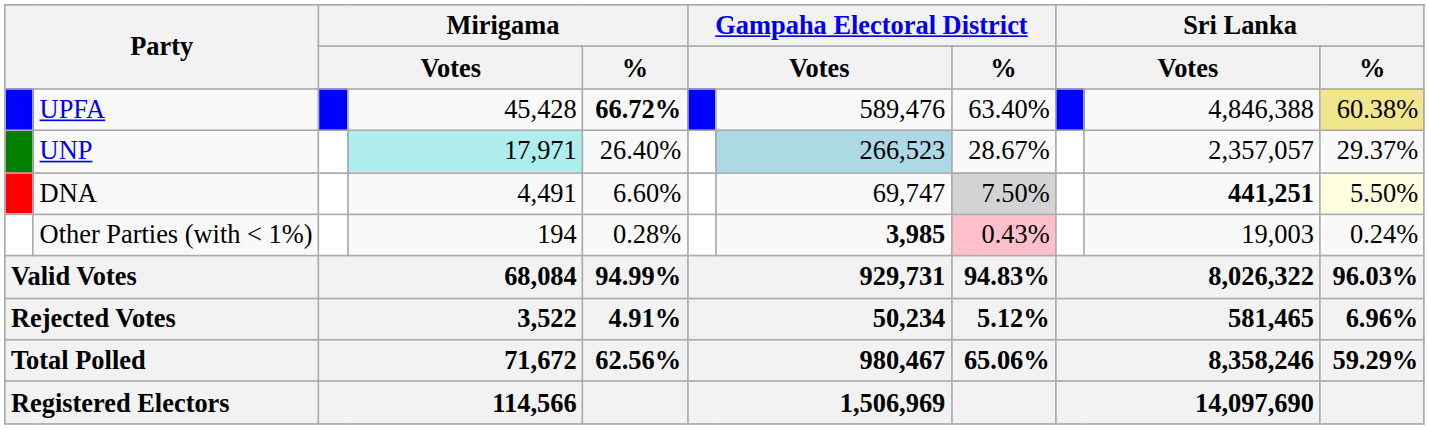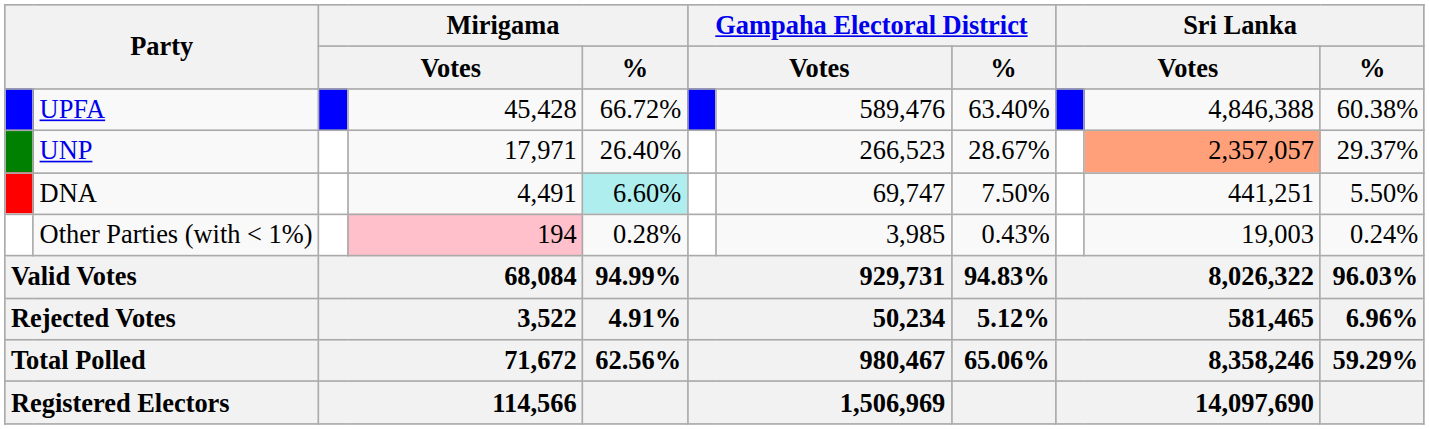(638, 109) bold -> (640, 109) normal
(1378, 109) khaki background -> (1378, 109) no background
(540, 151) paleturquoise background -> (540, 151) no background
(902, 151) lightblue background -> (902, 151) no background
(1261, 151) no background -> (1261, 151) lightsalmon background
(647, 192) no background -> (647, 192) paleturquoise background
(1016, 192) lightgrey background -> (1016, 192) no background
(1271, 192) bold -> (1271, 192) normal
(1384, 192) lightyellow background -> (1384, 192) no background
(557, 234) no background -> (557, 234) pink background
(916, 234) bold -> (916, 234) normal
(1016, 234) pink background -> (1016, 234) no background
